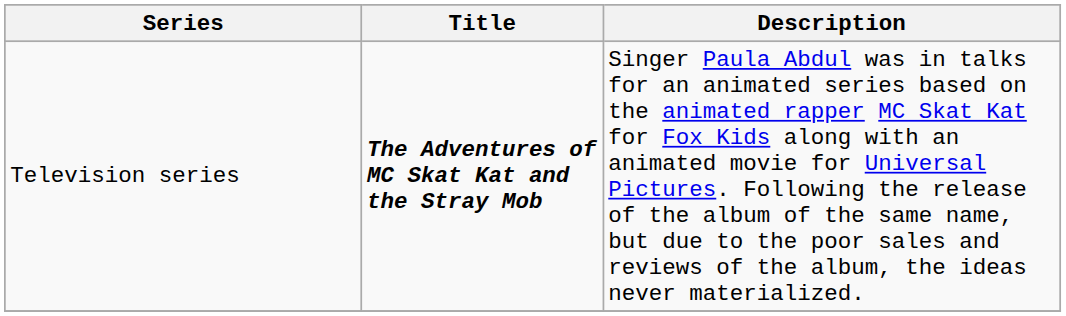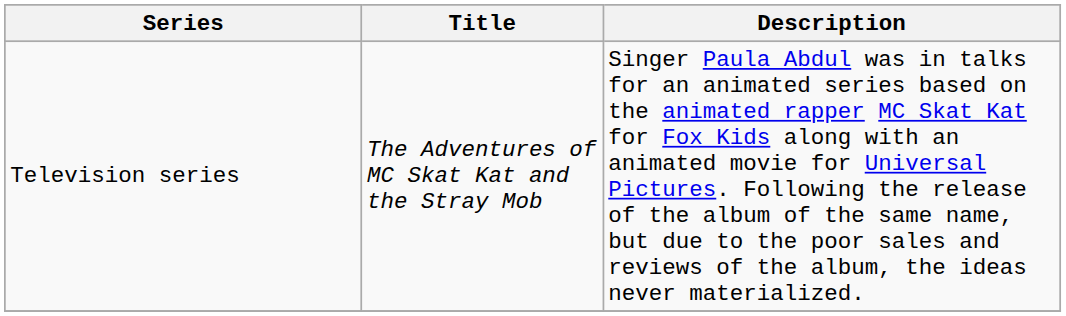(482, 177) bold -> (482, 177) normal
